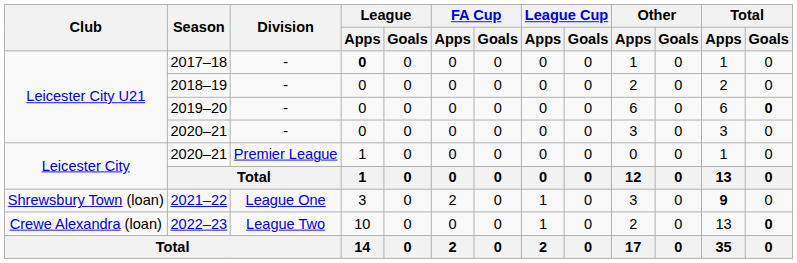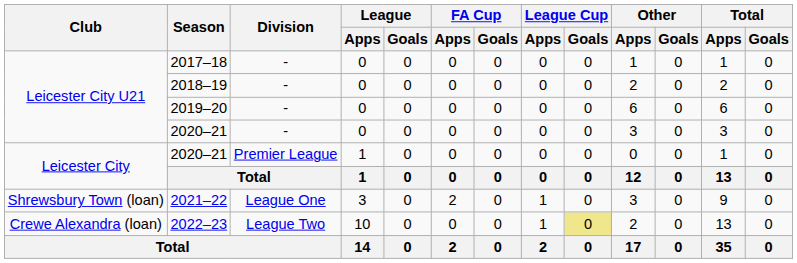(362, 62) bold -> (362, 62) normal
(769, 108) bold -> (769, 108) normal
(724, 200) bold -> (724, 200) normal
(588, 223) no background -> (588, 223) khaki background
(769, 223) bold -> (769, 223) normal
